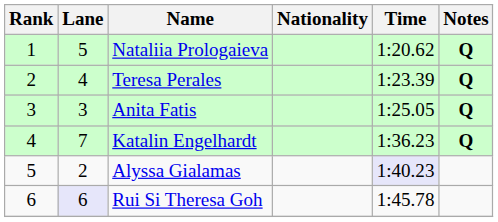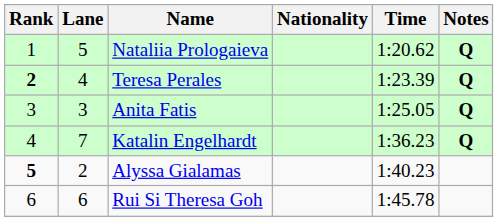(31, 79) normal -> (31, 79) bold
(31, 170) normal -> (31, 170) bold
(406, 170) lavender background -> (406, 170) no background
(83, 200) lavender background -> (83, 200) no background
